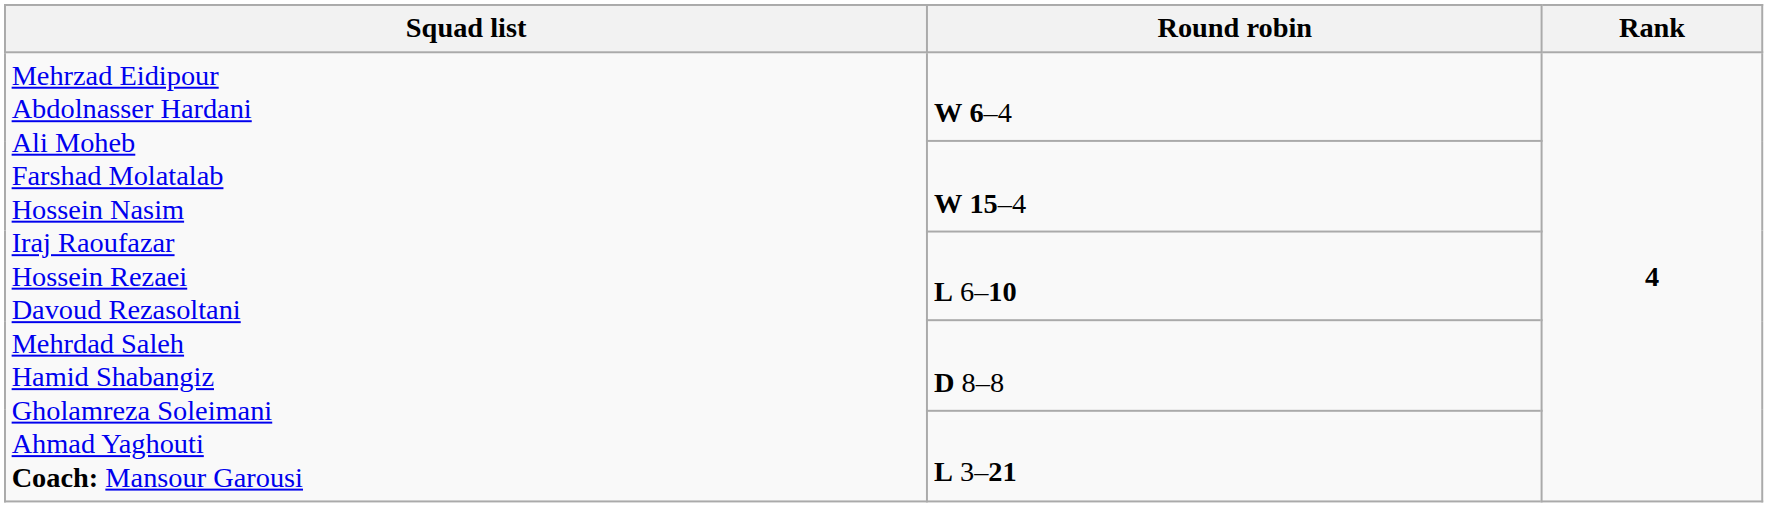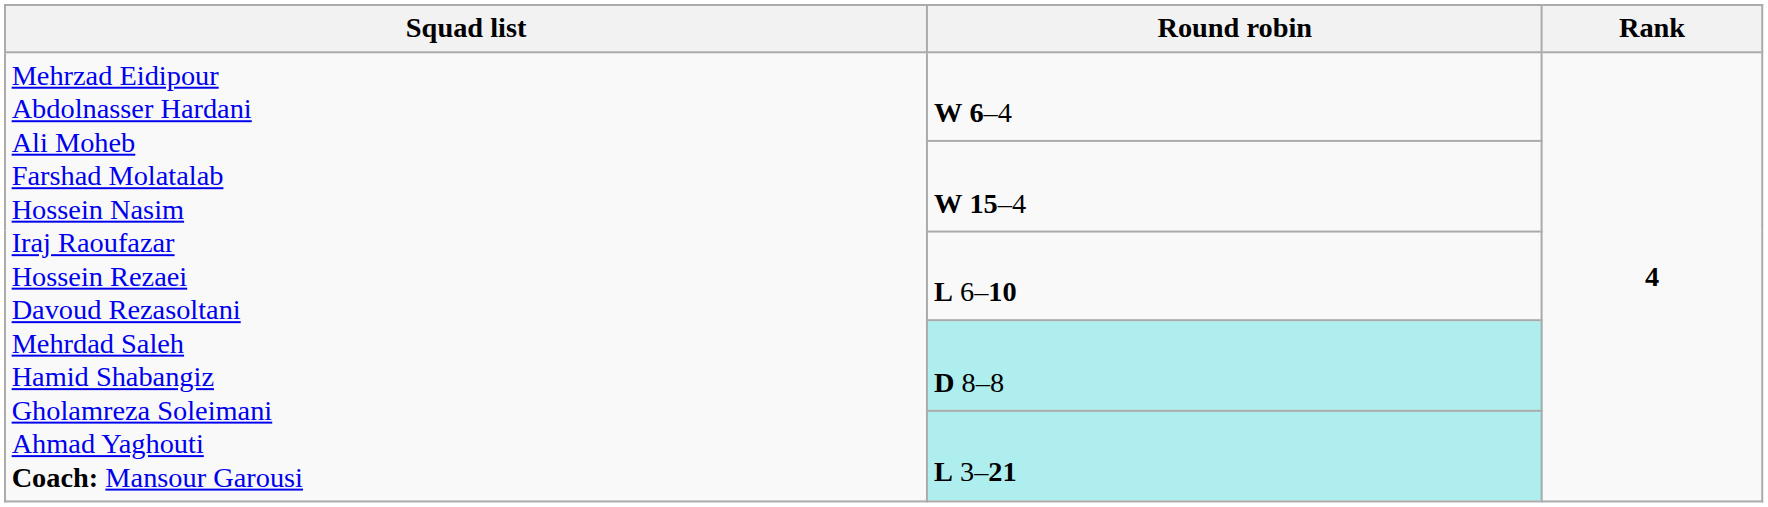(969, 382) no background -> (969, 382) paleturquoise background
(975, 472) no background -> (975, 472) paleturquoise background
